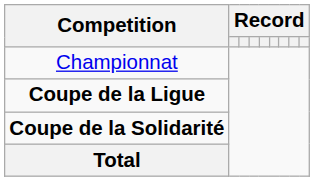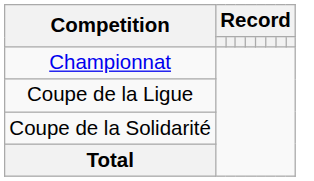(117, 95) bold -> (110, 95) normal
(117, 127) bold -> (110, 127) normal
